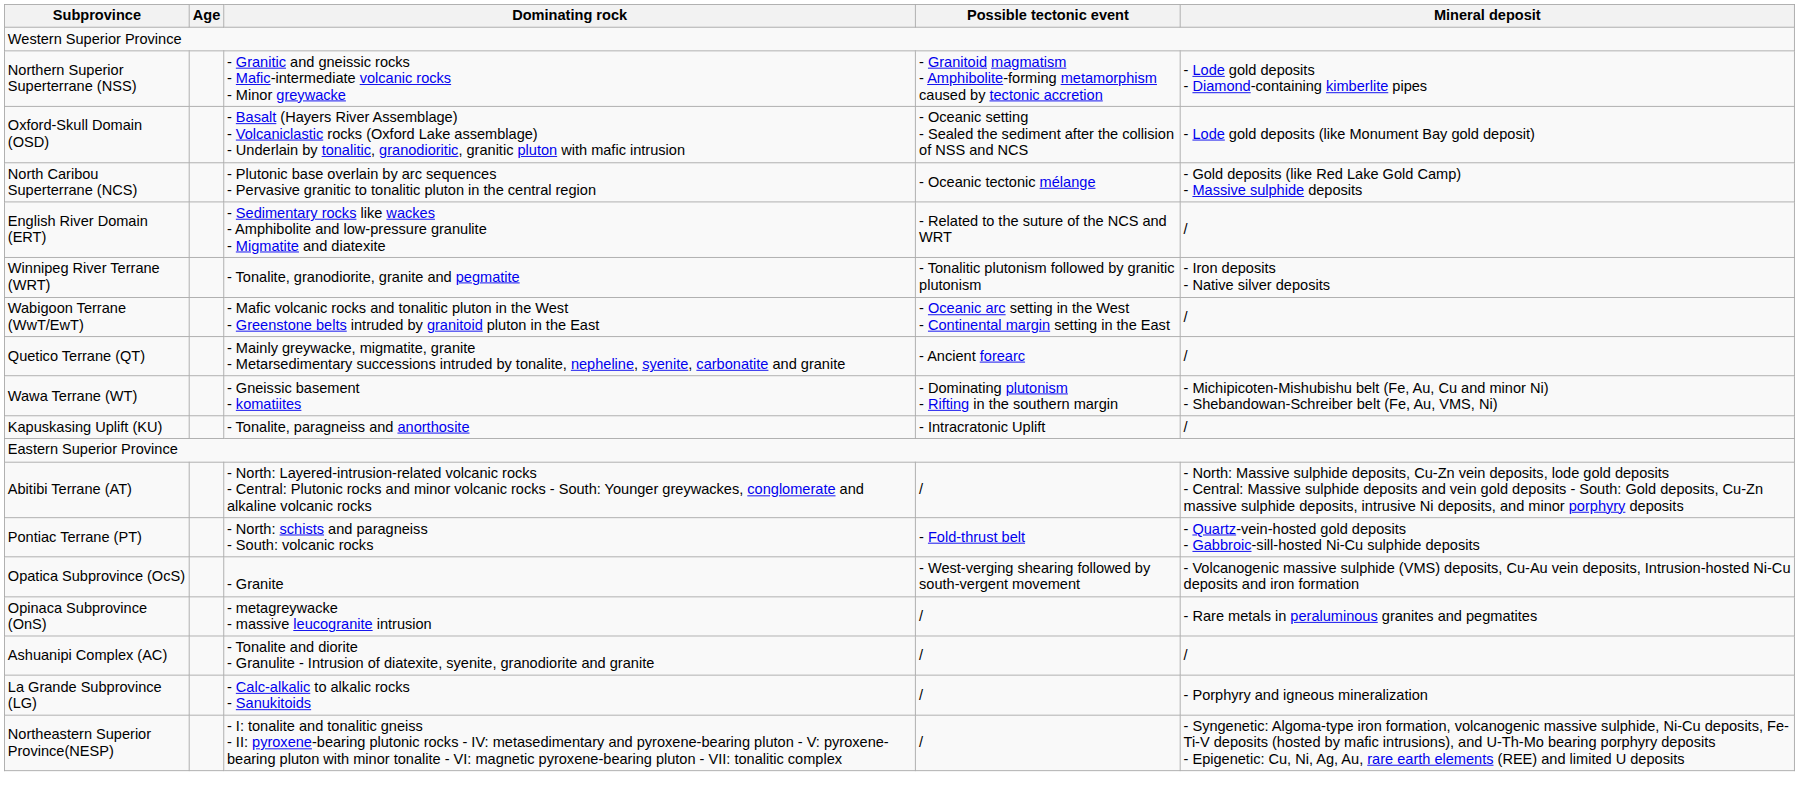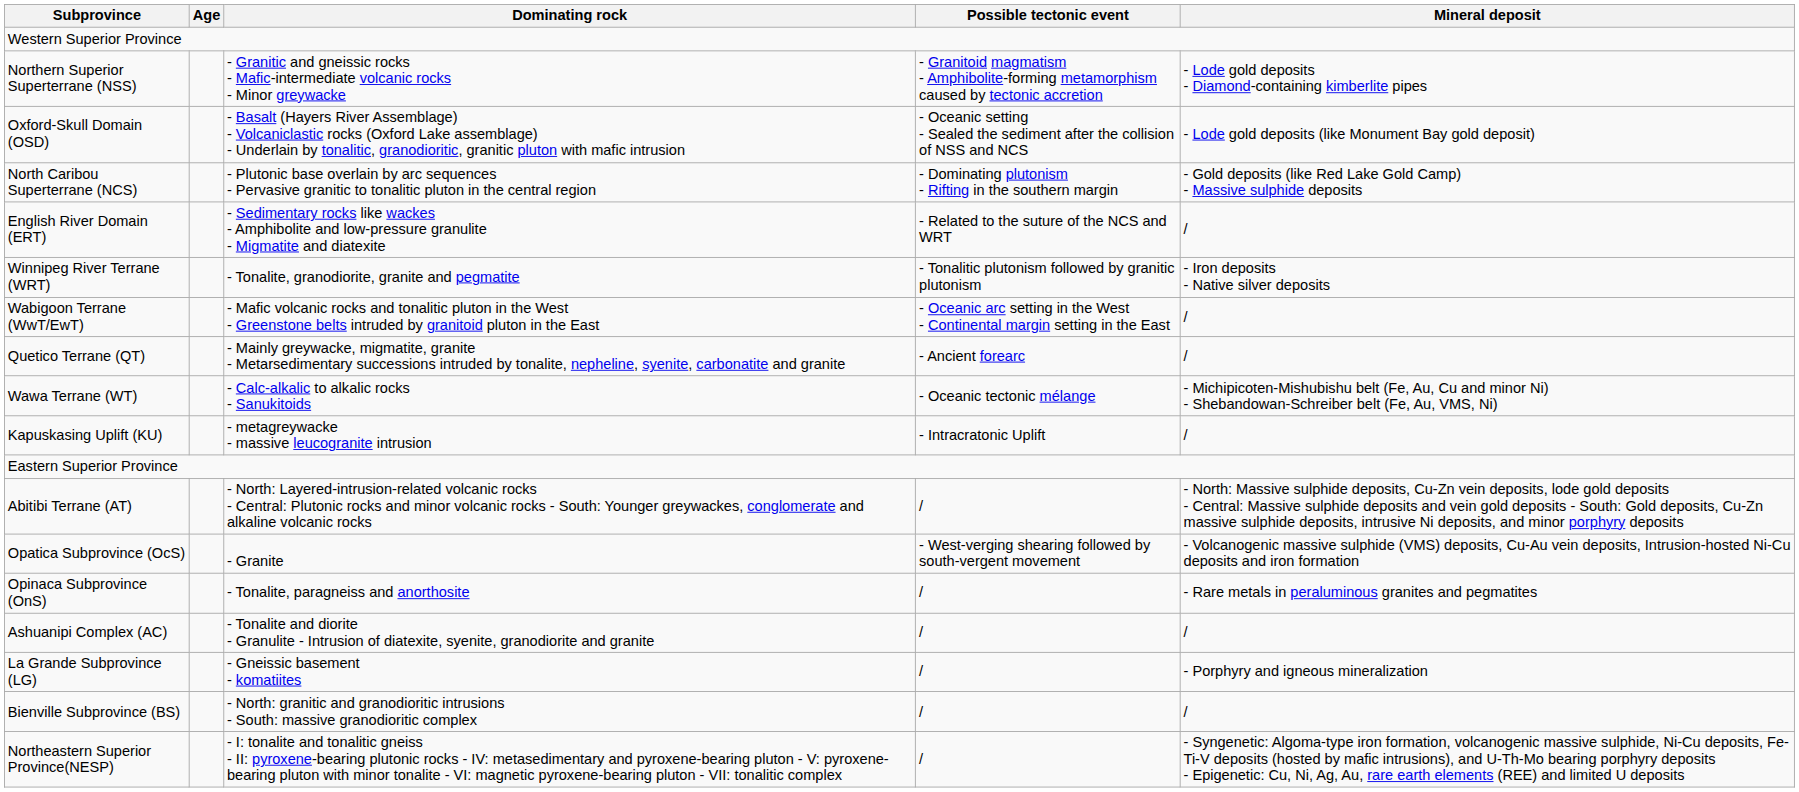(1007, 182) - Oceanic tectonic mélange -> (1019, 182) - Dominating plutonism - Rifting in the southern margin
(293, 395) - Gneissic basement - komatiites -> (318, 395) - Calc-alkalic to alkalic rocks - Sanukitoids
(1019, 395) - Dominating plutonism - Rifting in the southern margin -> (1007, 395) - Oceanic tectonic mélange
(348, 427) - Tonalite, paragneiss and anorthosite -> (329, 435) - metagreywacke - massive leucogranite intrusion
- row: (75, 537)
(329, 616) - metagreywacke - massive leucogranite intrusion -> (348, 593) - Tonalite, paragneiss and anorthosite
(318, 695) - Calc-alkalic to alkalic rocks - Sanukitoids -> (293, 672) - Gneissic basement - komatiites
+ row: (94, 711)
